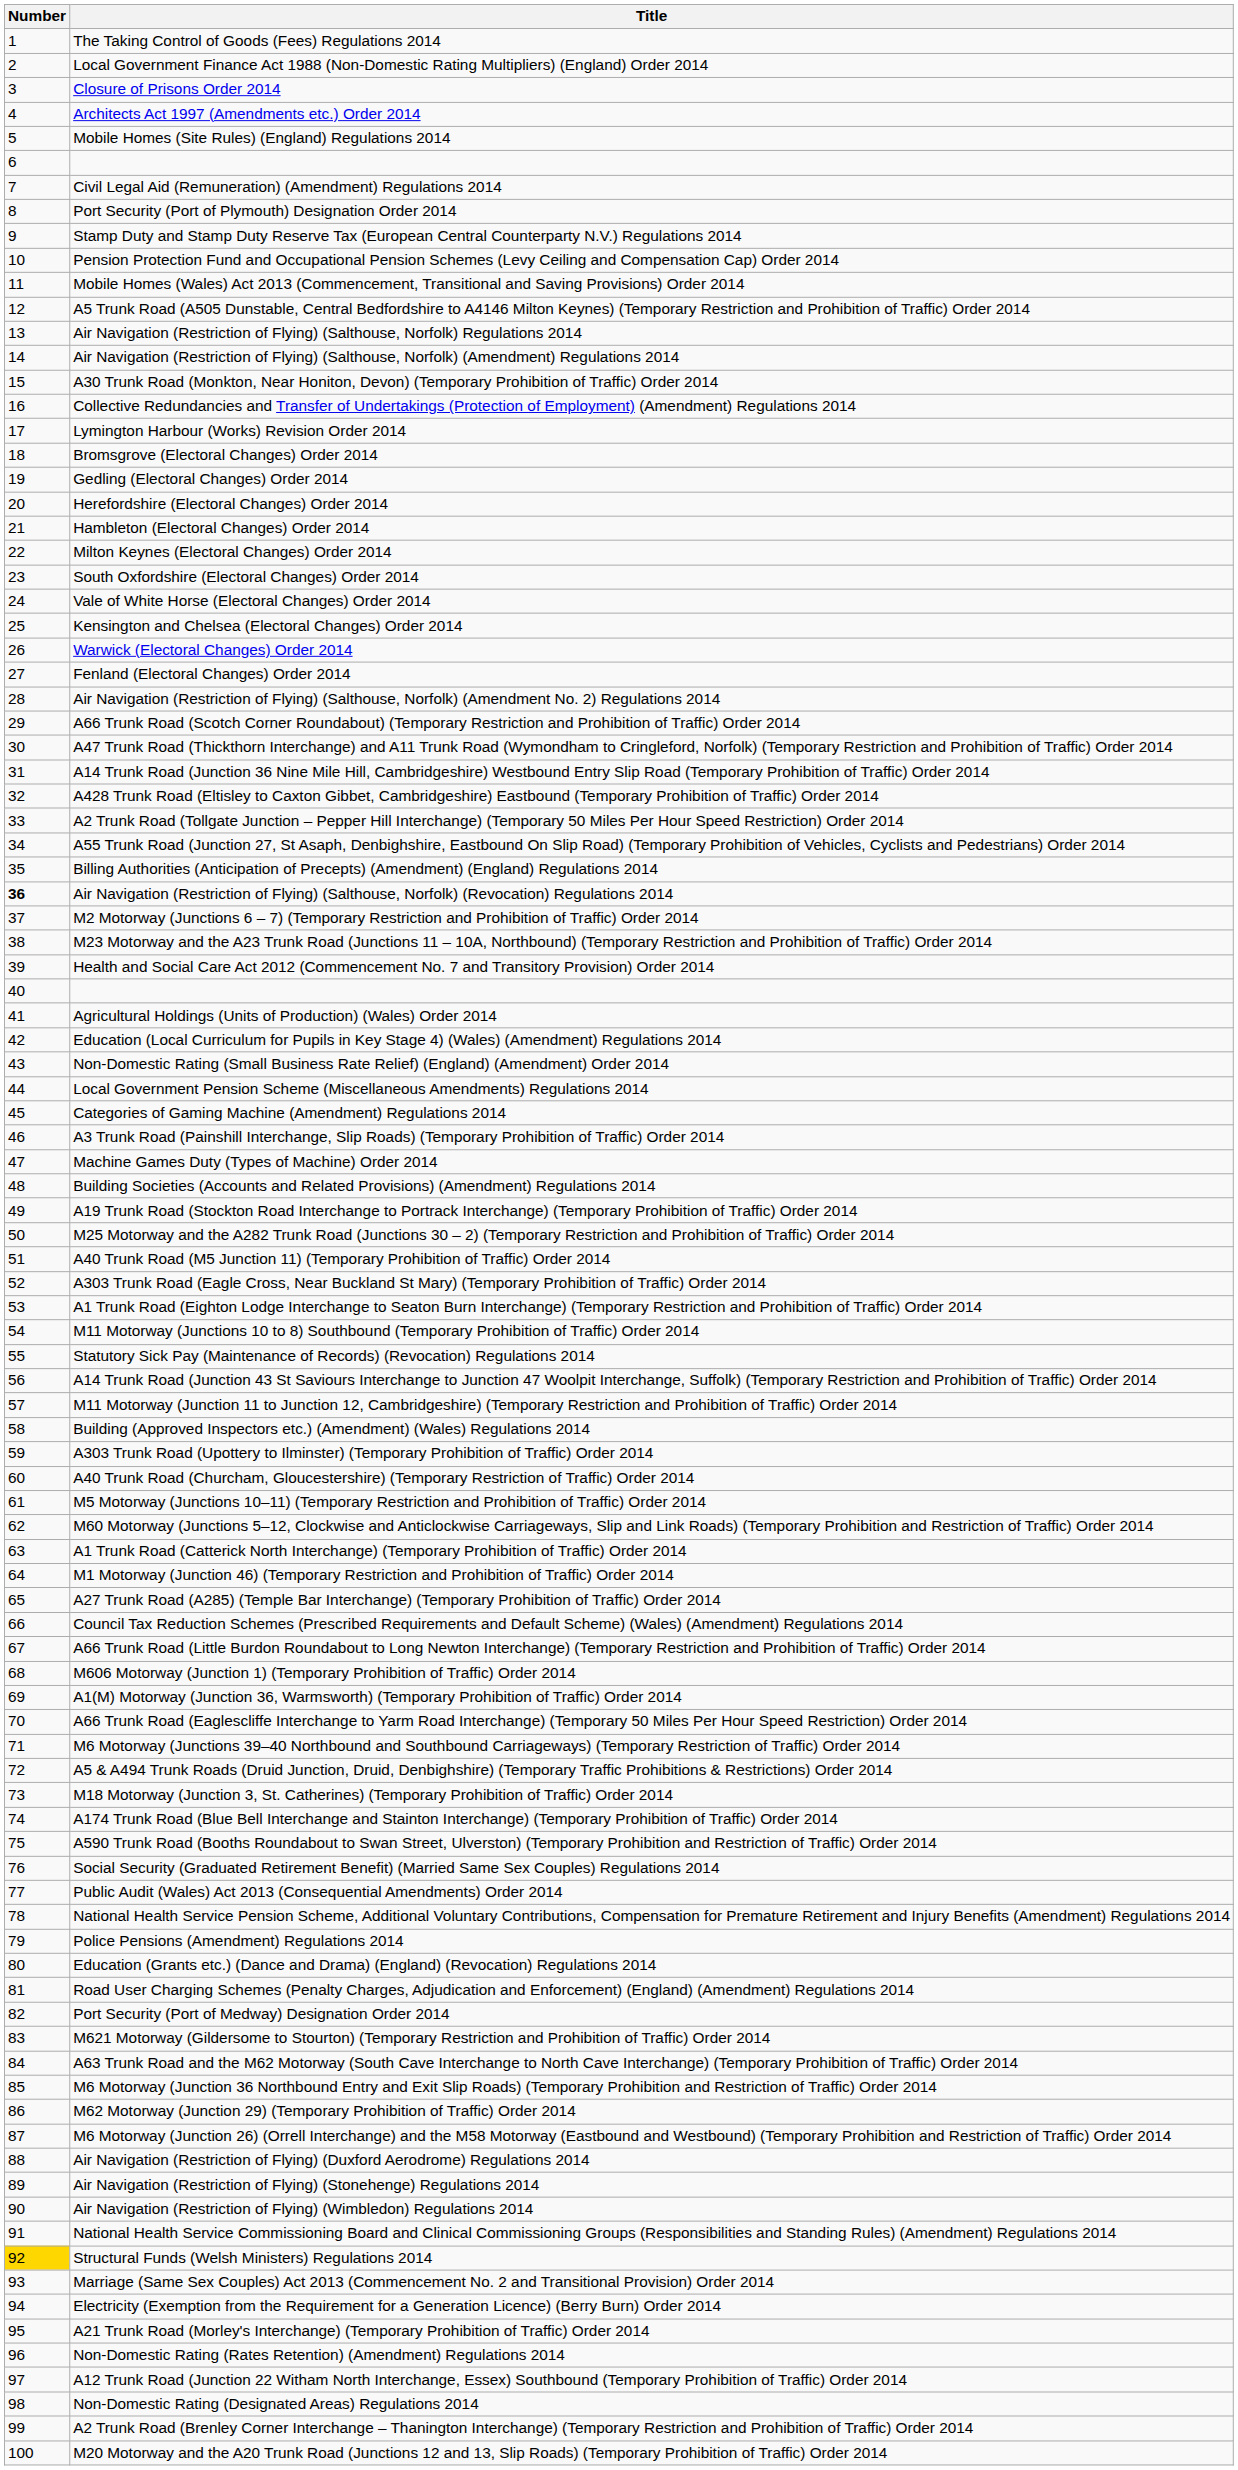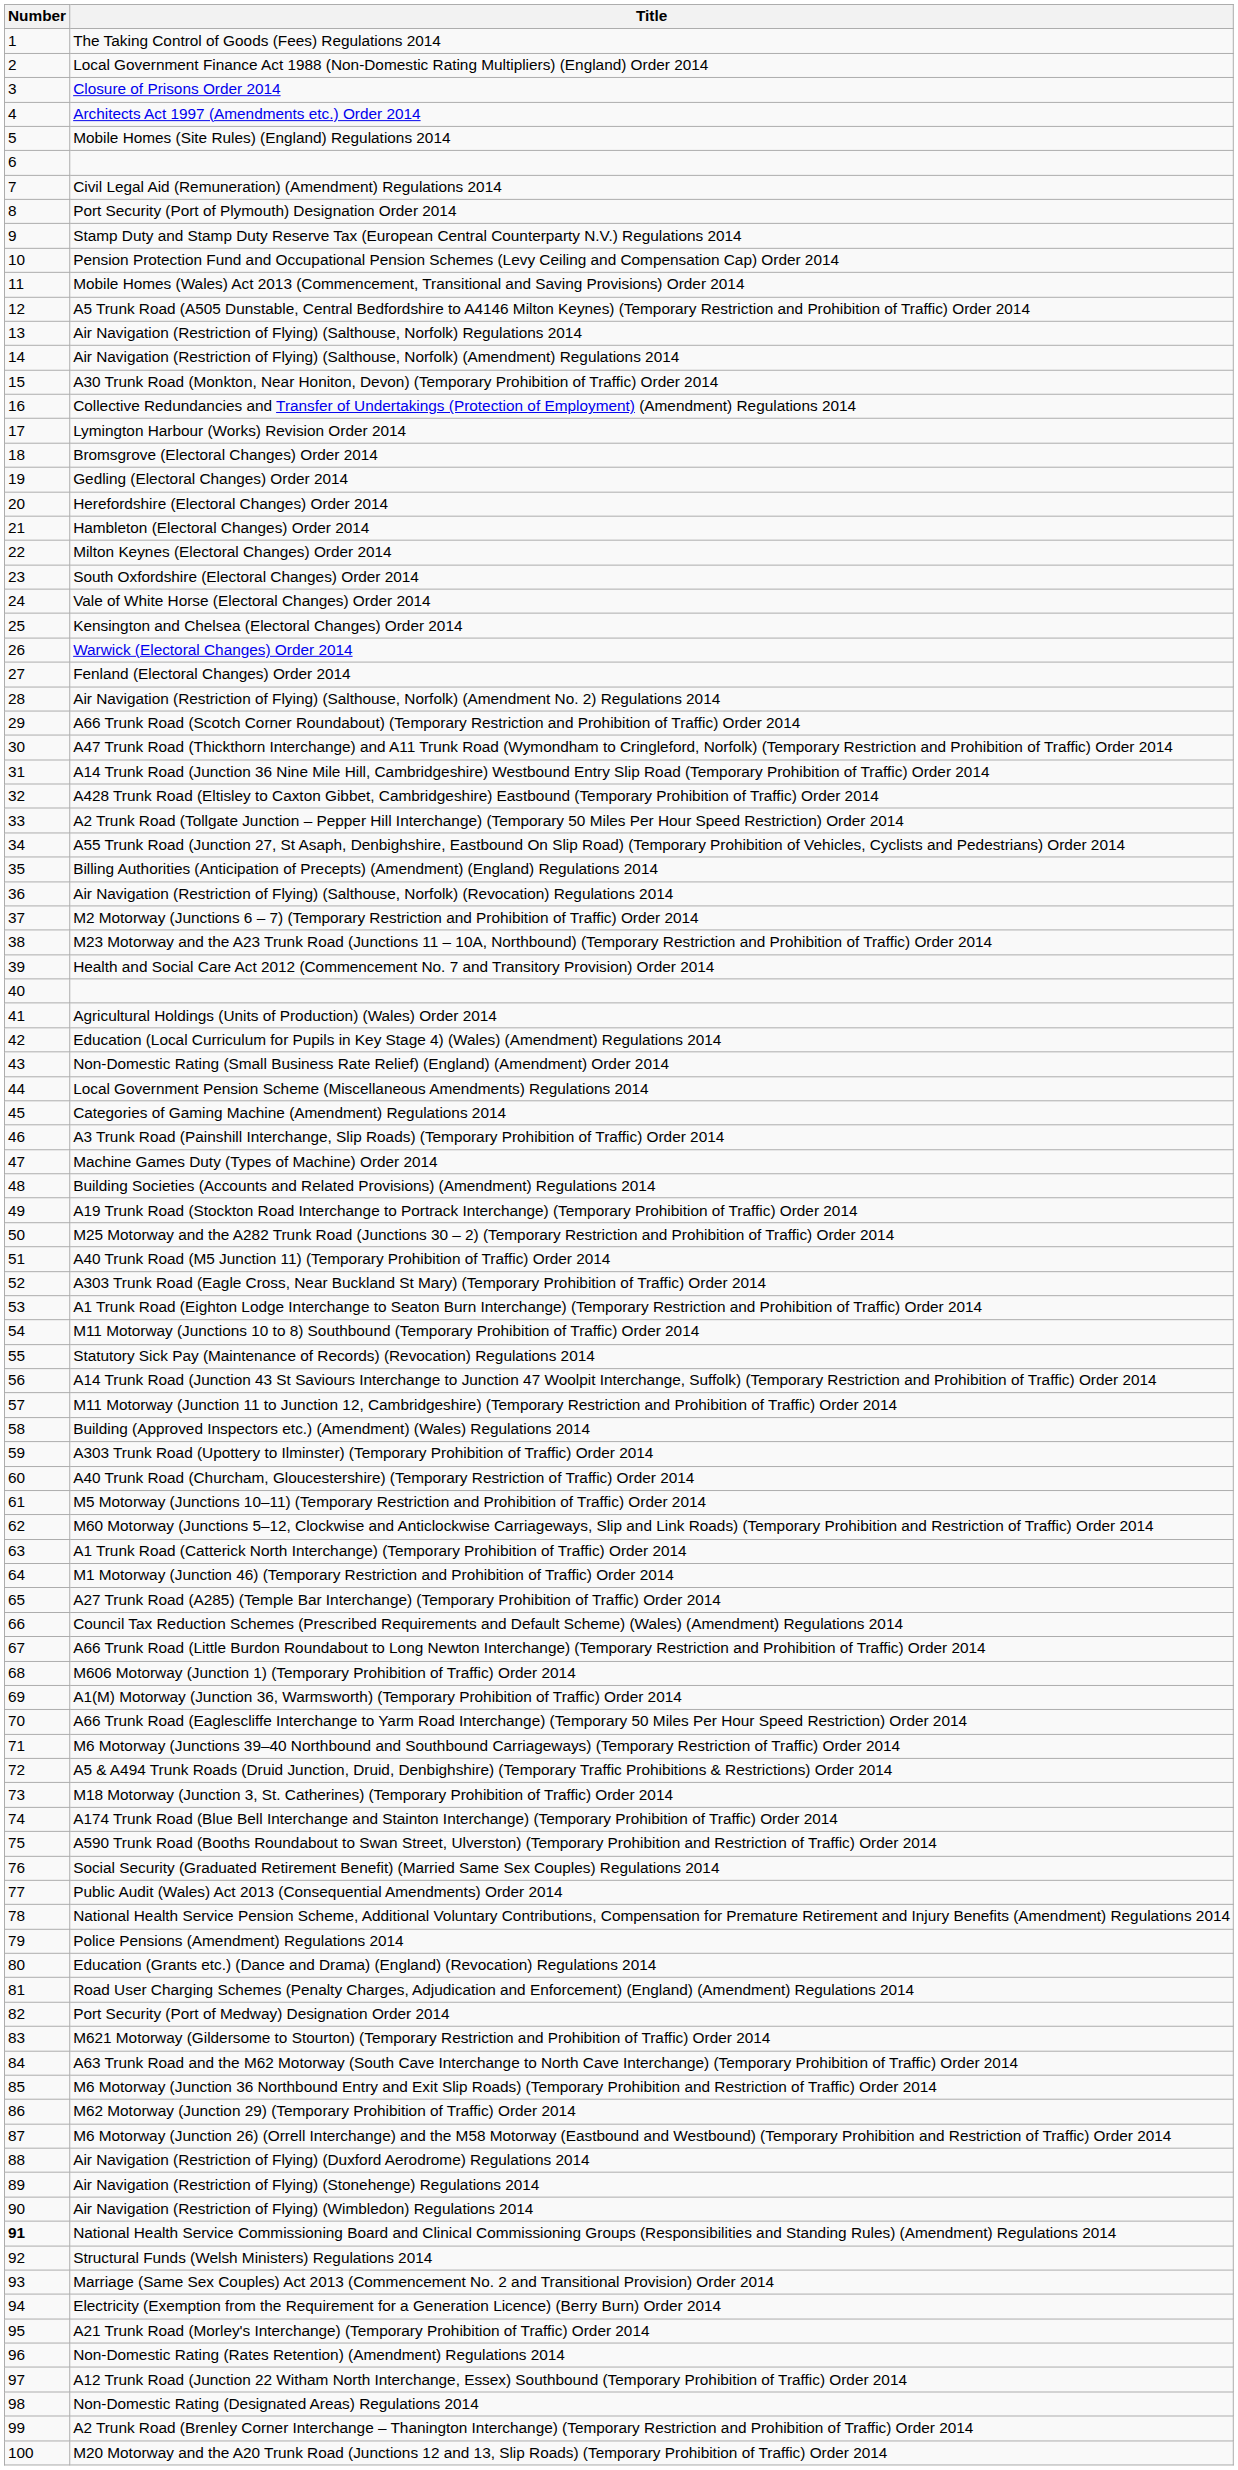(17, 893) bold -> (17, 893) normal
(17, 2233) normal -> (17, 2233) bold
(17, 2257) gold background -> (17, 2257) no background
